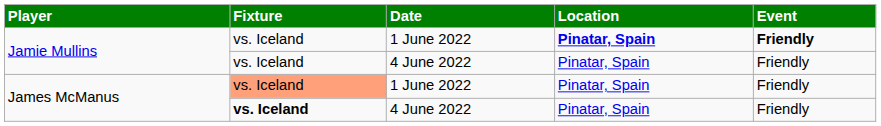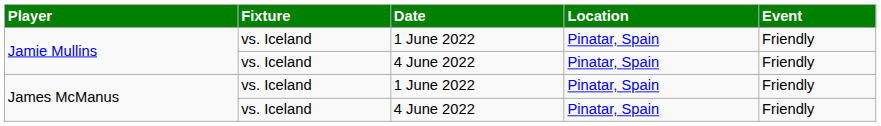(606, 39) bold -> (613, 39) normal
(785, 39) bold -> (788, 39) normal
(268, 86) lightsalmon background -> (276, 86) no background
(271, 109) bold -> (276, 109) normal
